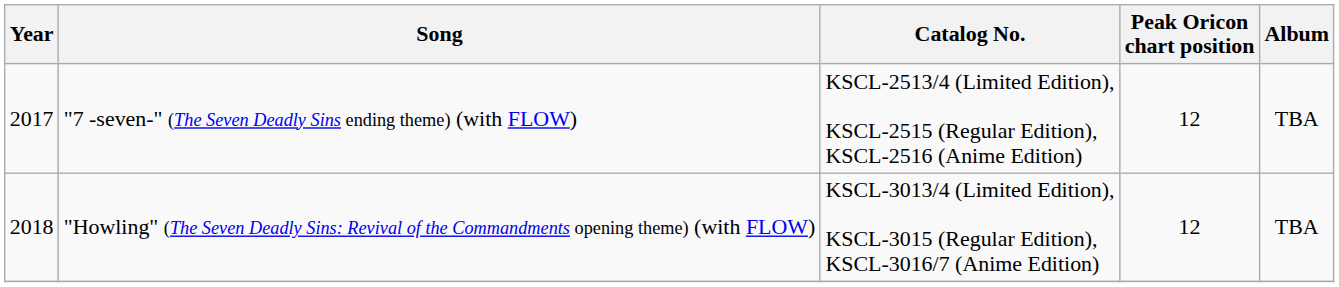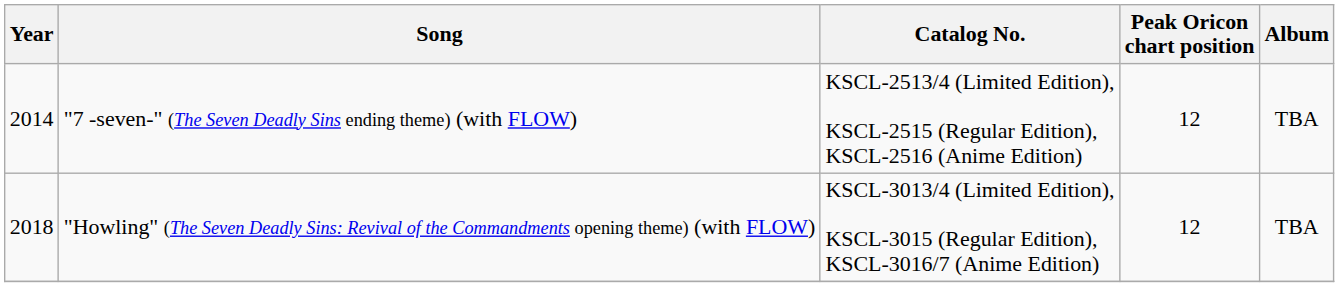(32, 118) 2017 -> (32, 118) 2014
